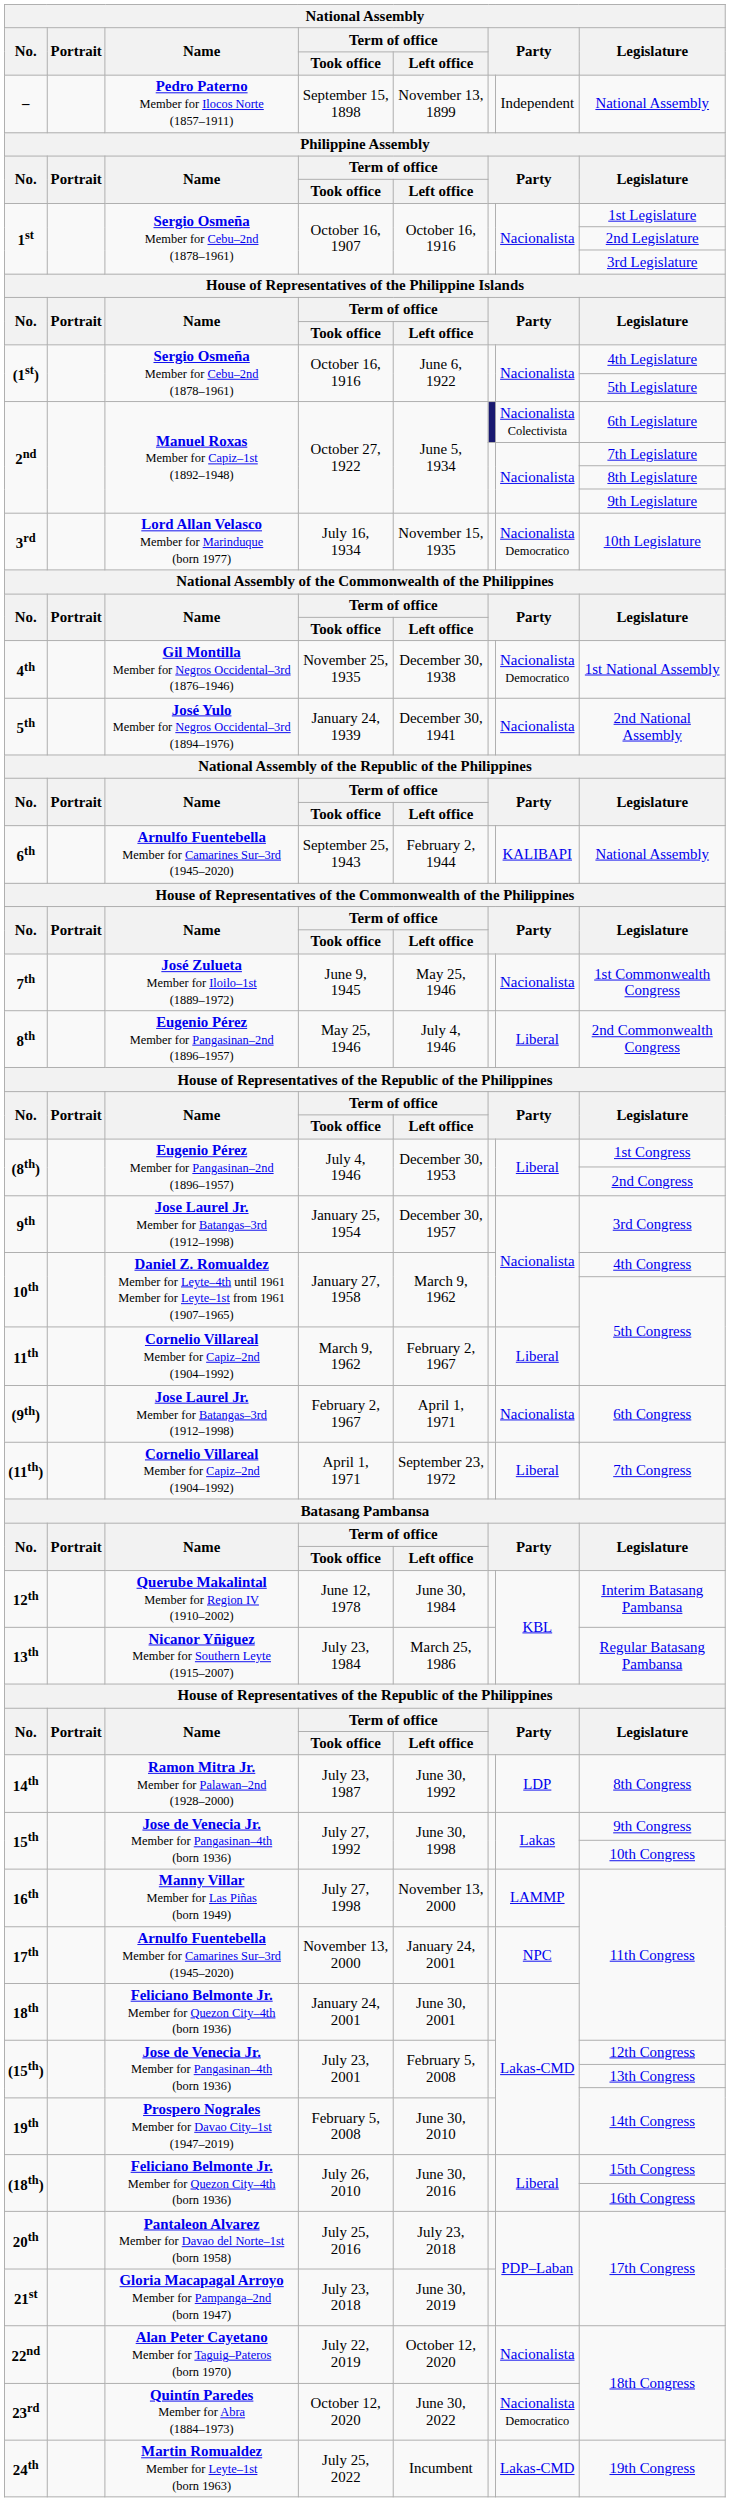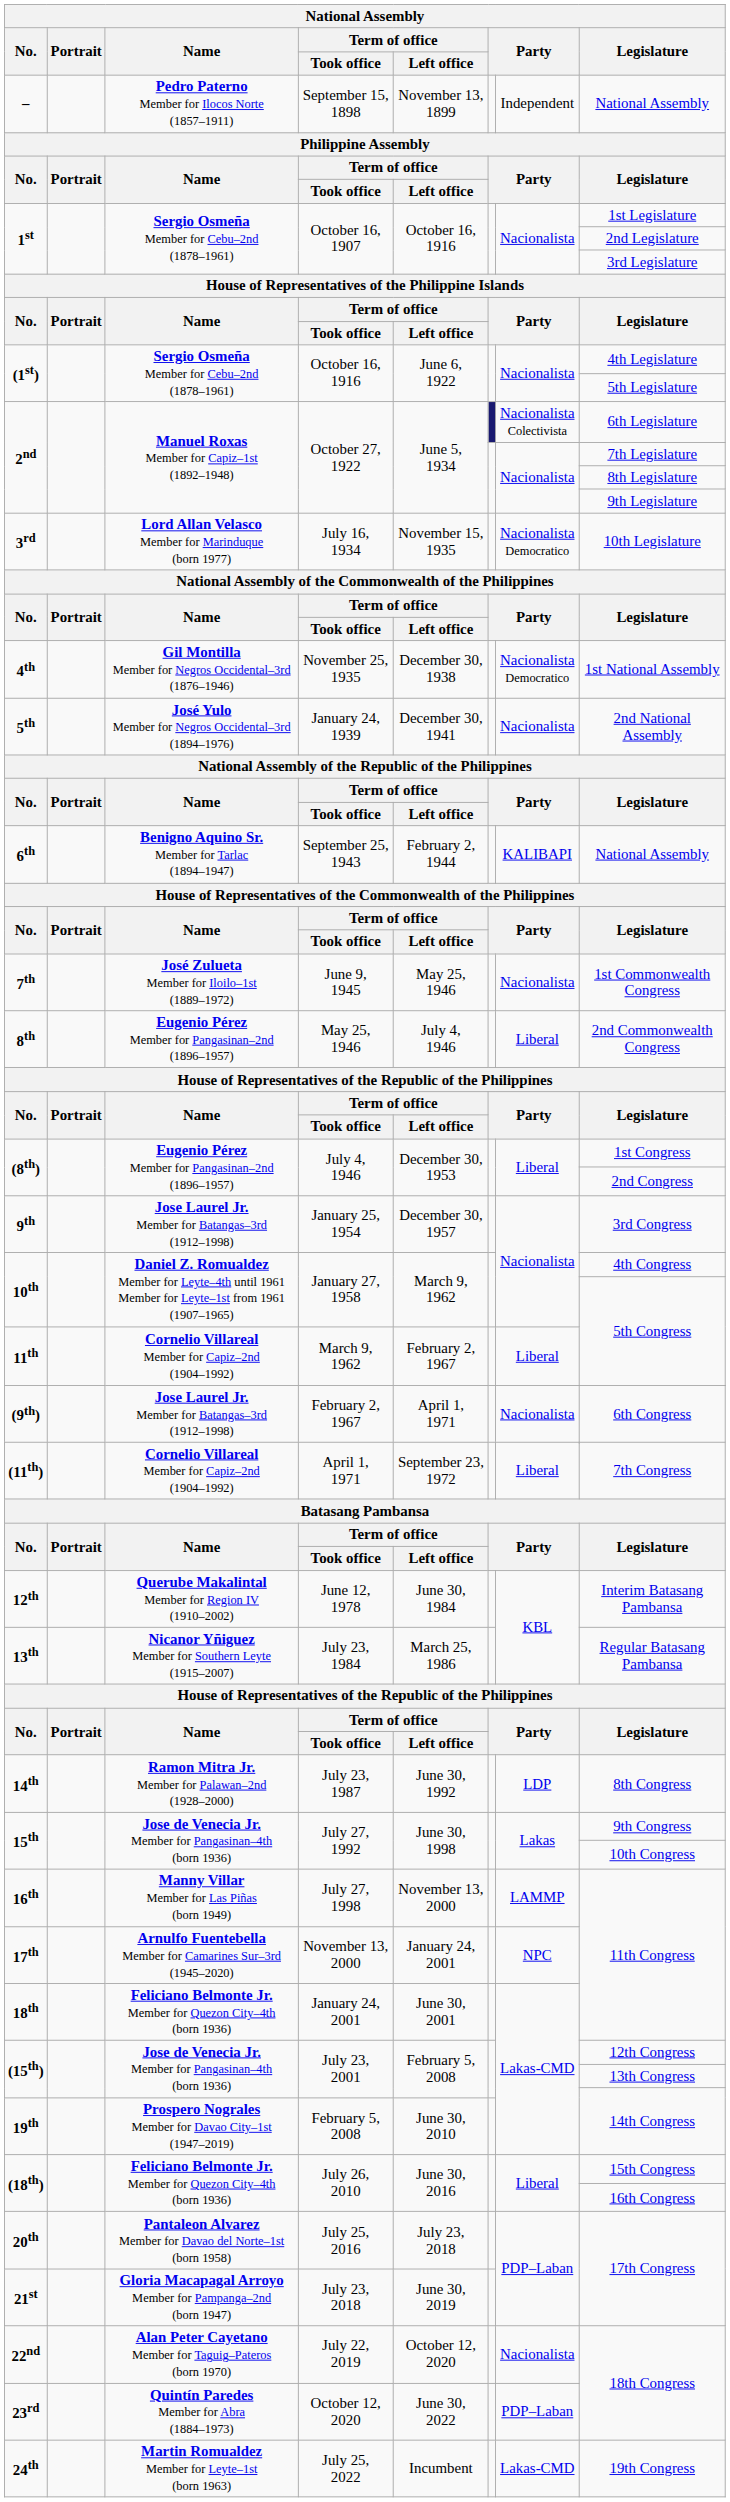(202, 854) Arnulfo Fuentebella Member for Camarines Sur–3rd (1945–2020) -> (202, 854) Benigno Aquino Sr. Member for Tarlac (1894–1947)
(537, 2411) Nacionalista Democratico -> (537, 2411) PDP–Laban
